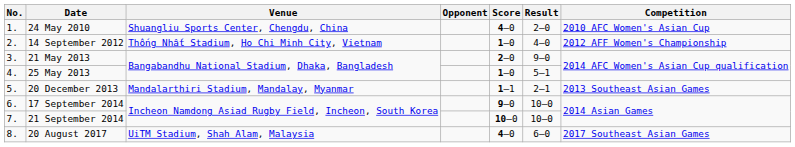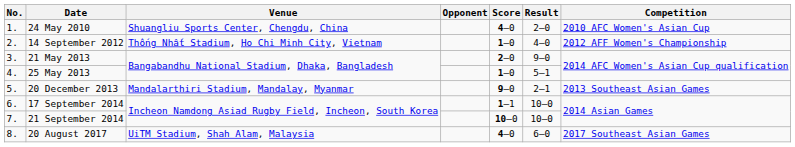(506, 88) 1–1 -> (506, 88) 9–0
(506, 104) 9–0 -> (506, 104) 1–1
